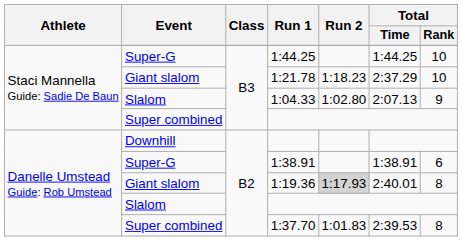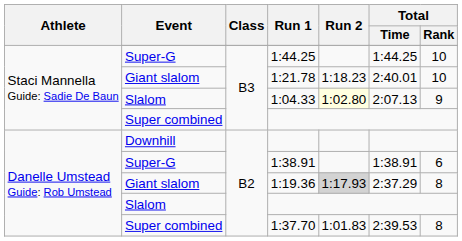(395, 78) 2:37.29 -> (395, 78) 2:40.01
(344, 99) no background -> (344, 99) lightyellow background
(395, 184) 2:40.01 -> (395, 184) 2:37.29
